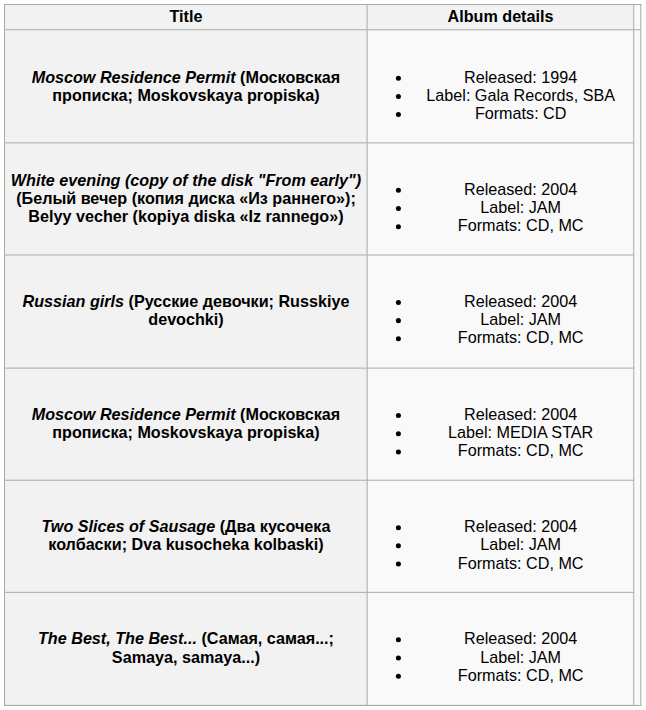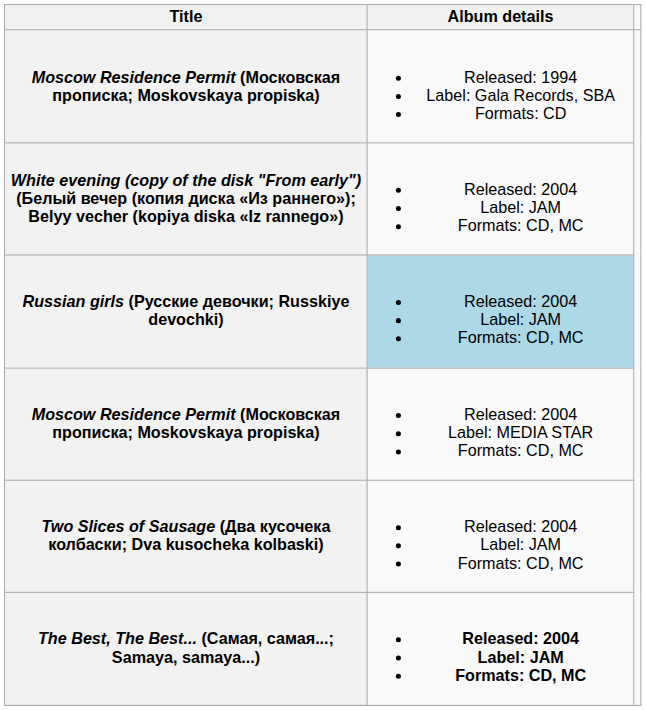(500, 320) no background -> (500, 320) lightblue background
(500, 658) normal -> (500, 658) bold
